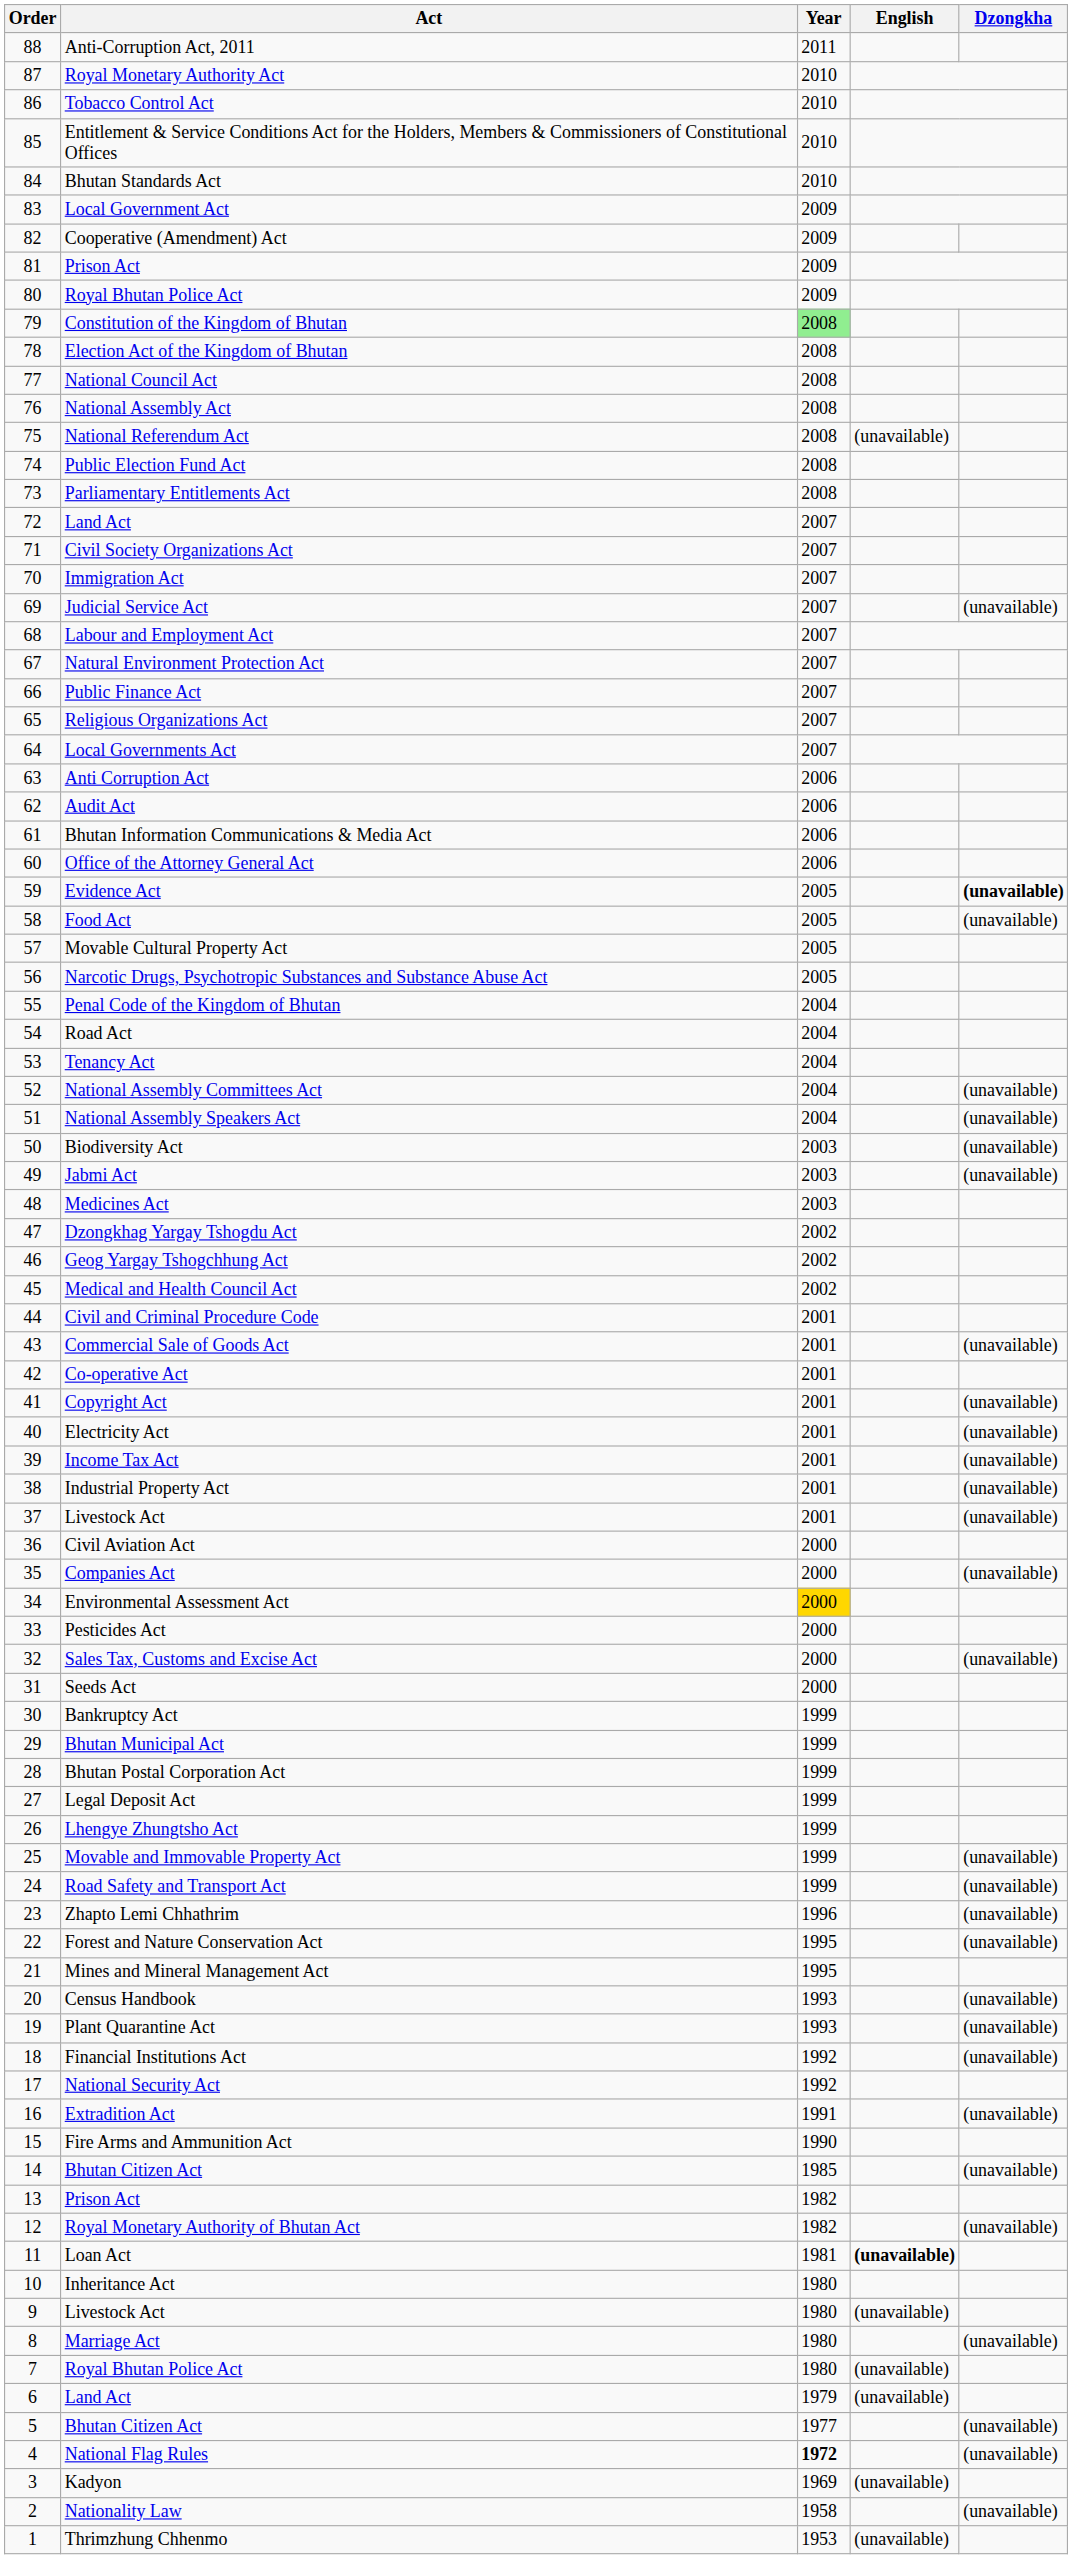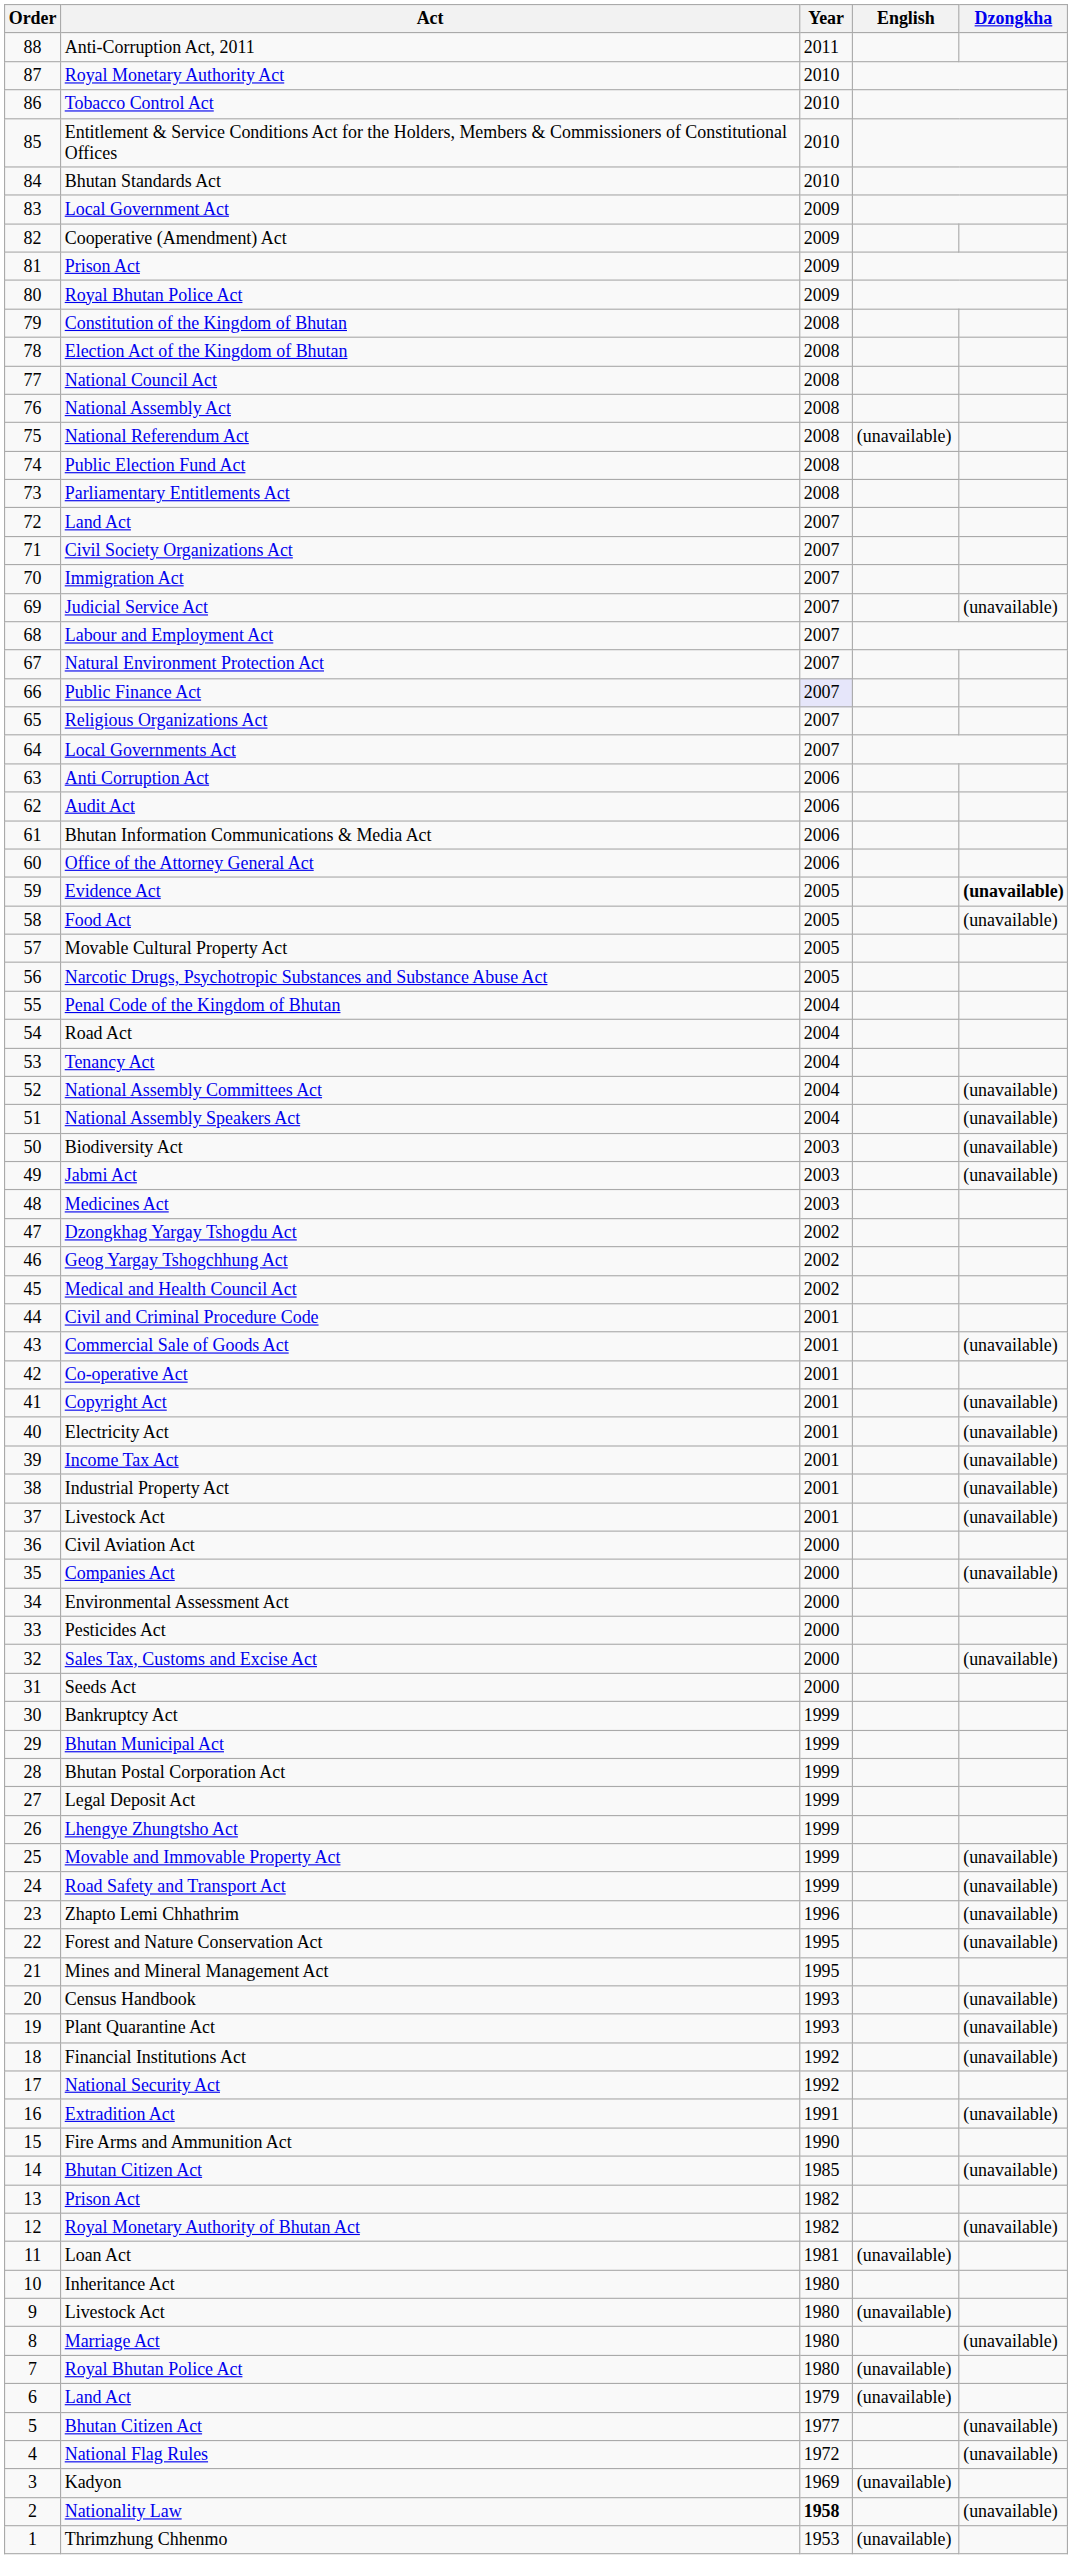(819, 323) lightgreen background -> (822, 323) no background
(819, 692) no background -> (822, 692) lavender background
(819, 1601) gold background -> (822, 1601) no background
(905, 2255) bold -> (904, 2255) normal
(819, 2454) bold -> (822, 2454) normal
(819, 2511) normal -> (822, 2511) bold
